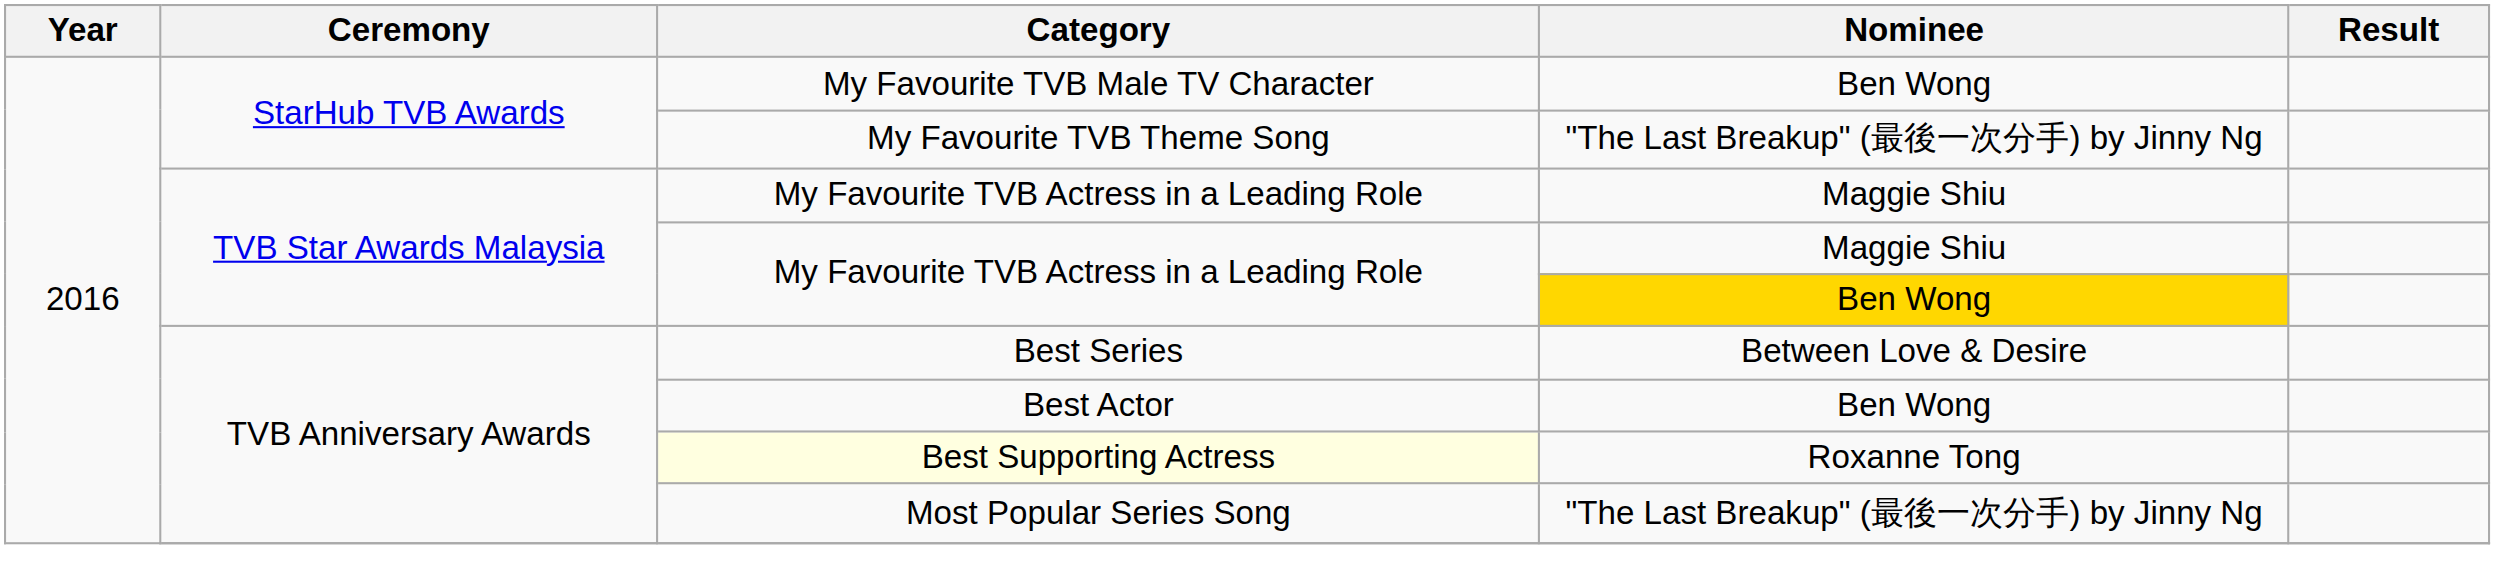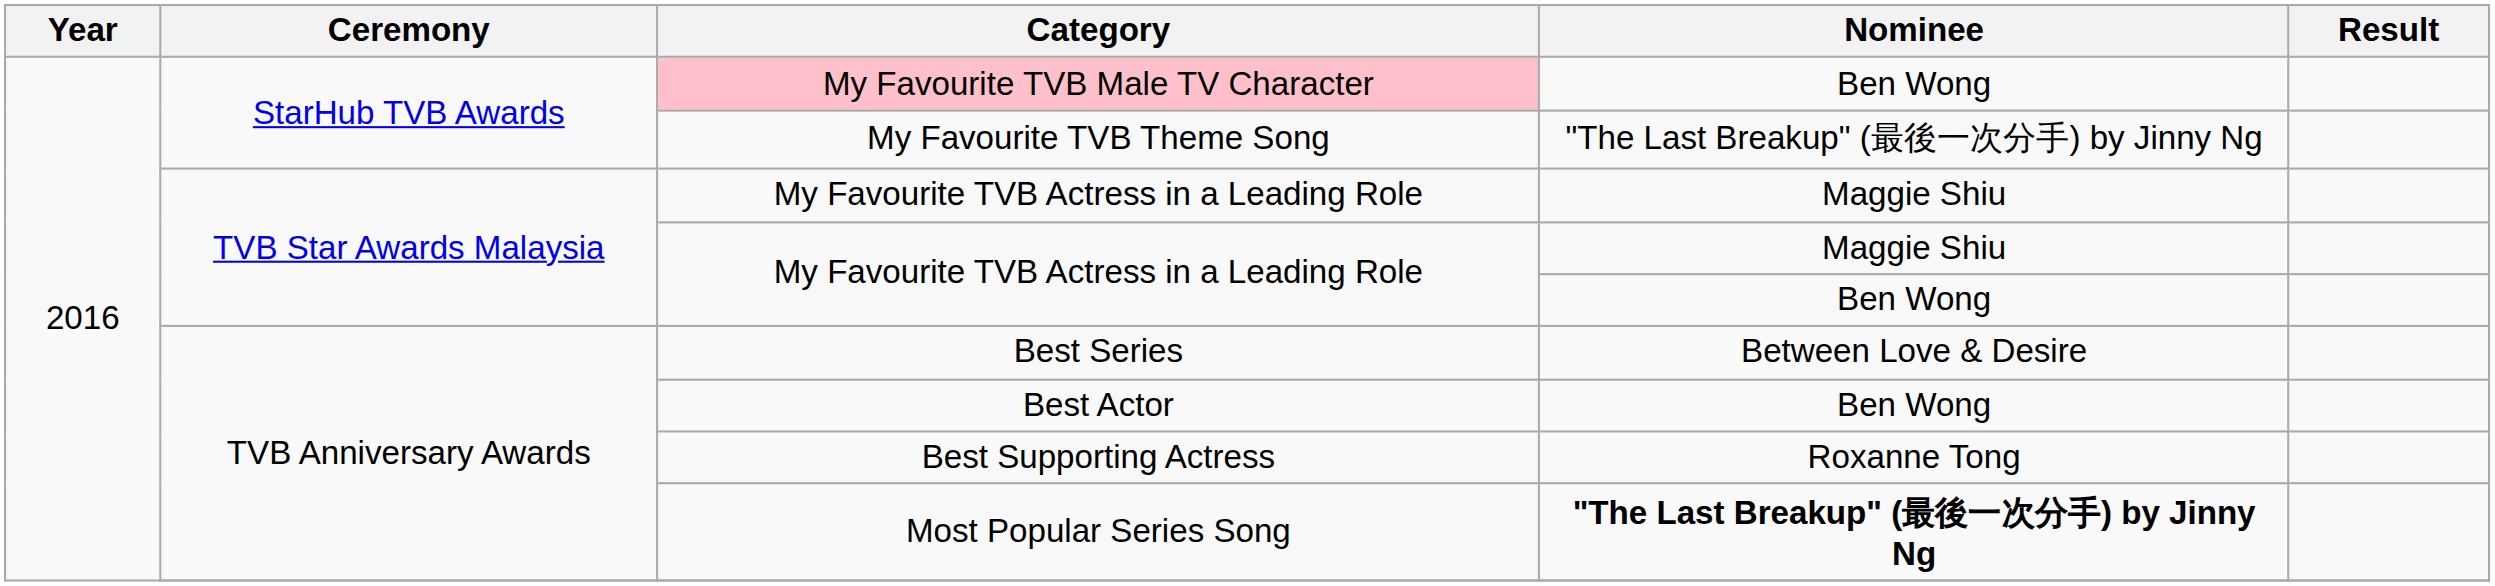(1098, 83) no background -> (1098, 83) pink background
(1914, 299) gold background -> (1914, 299) no background
(1098, 457) lightyellow background -> (1098, 457) no background
(1914, 511) normal -> (1914, 532) bold
